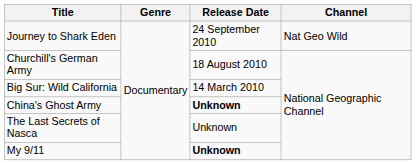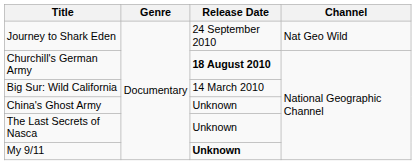(230, 65) normal -> (232, 65) bold
(217, 105) bold -> (215, 105) normal
